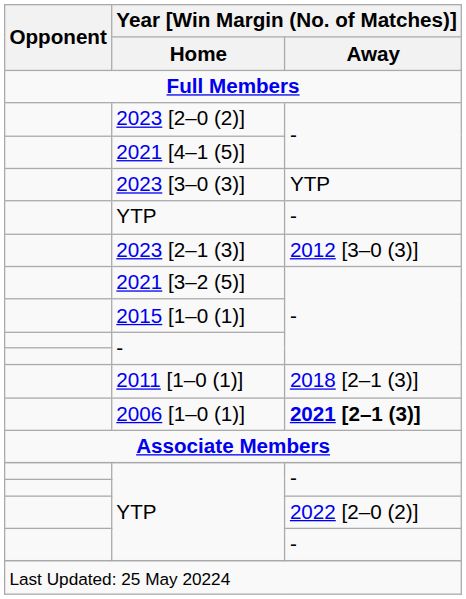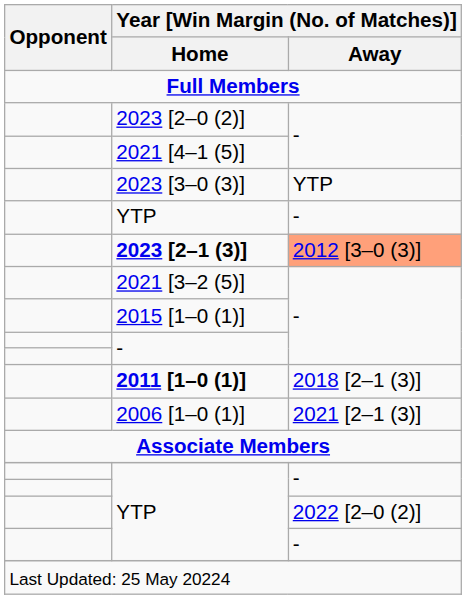(181, 250) normal -> (182, 250) bold
(354, 250) no background -> (357, 250) lightsalmon background
(180, 380) normal -> (181, 380) bold
(355, 413) bold -> (357, 413) normal
